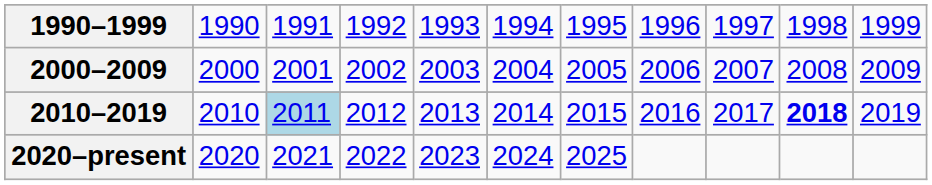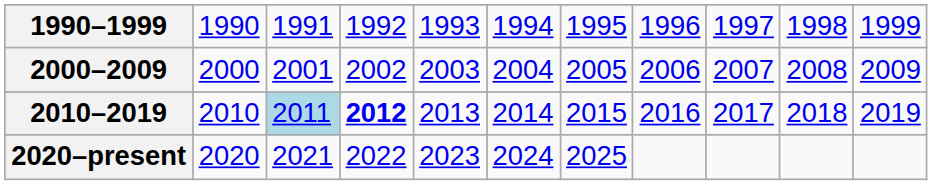(376, 112) normal -> (376, 112) bold
(817, 112) bold -> (817, 112) normal
